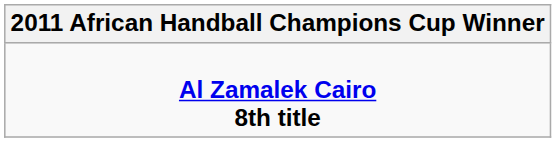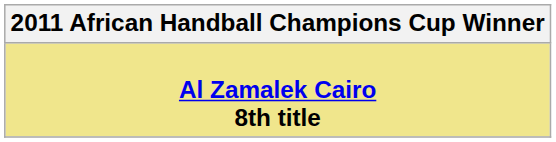(278, 103) no background -> (278, 103) khaki background
